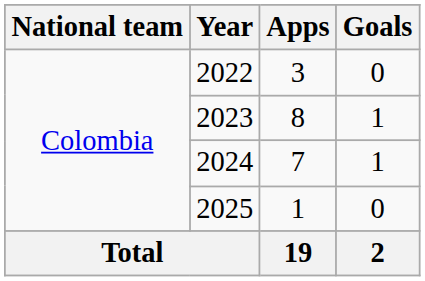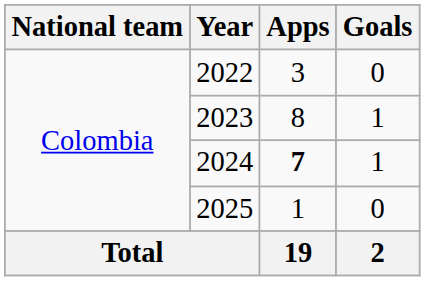(298, 162) normal -> (298, 162) bold
